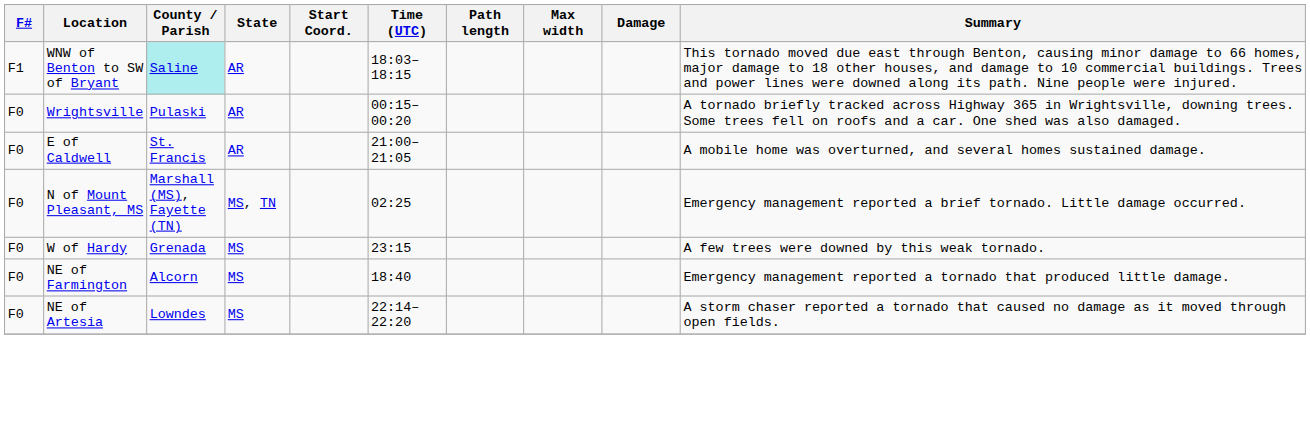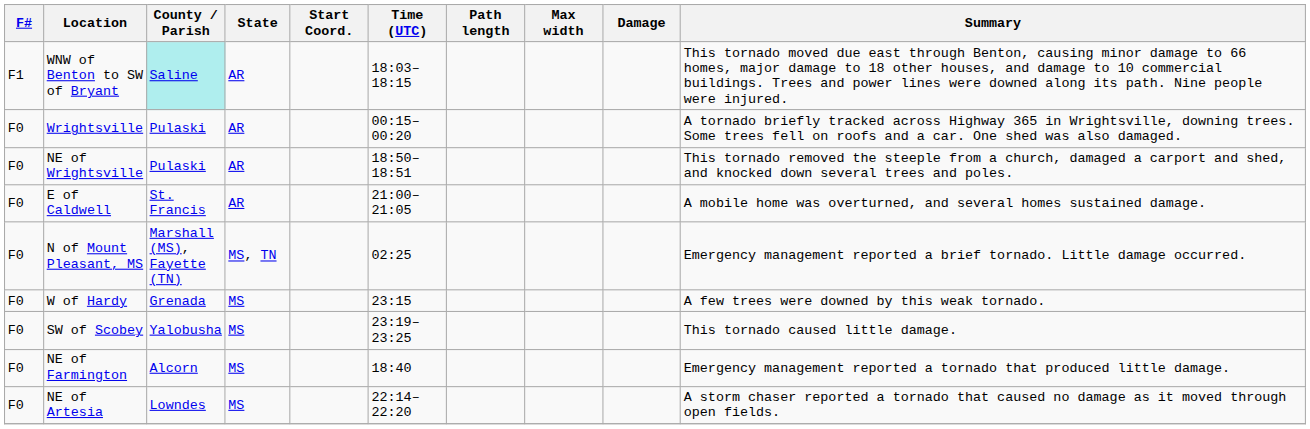+ row: (95, 166)
+ row: (95, 330)
